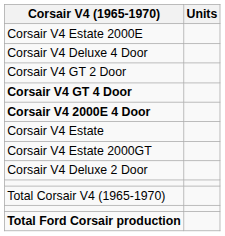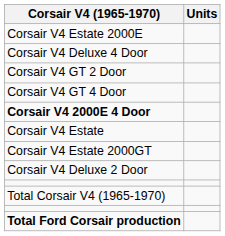(70, 92) bold -> (67, 92) normal
